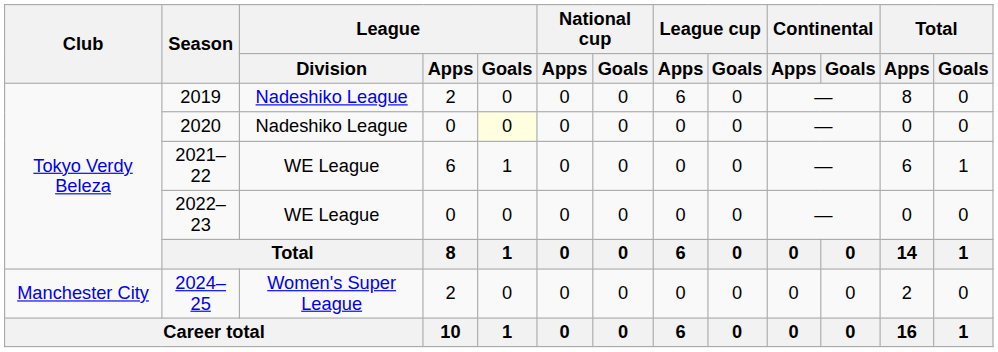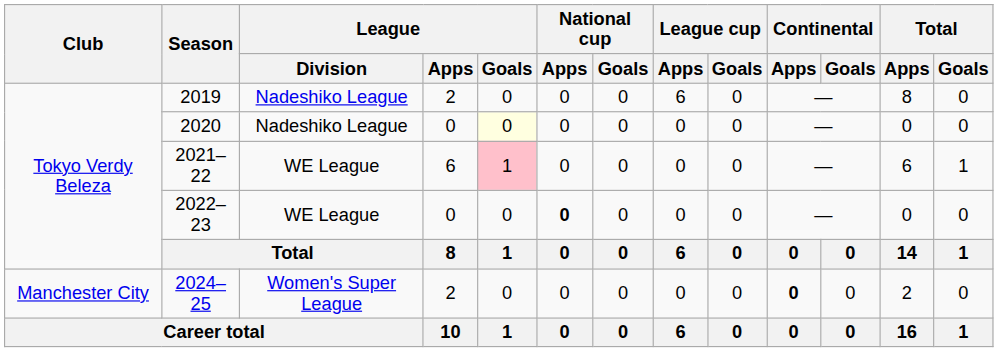(507, 165) no background -> (507, 165) pink background
(565, 214) normal -> (565, 214) bold
(794, 293) normal -> (794, 293) bold
